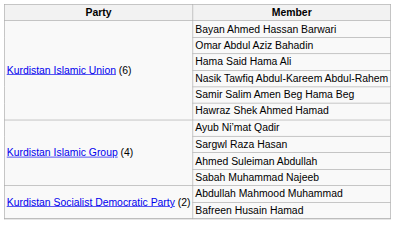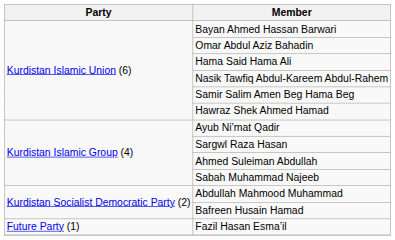+ row: (241, 227)
